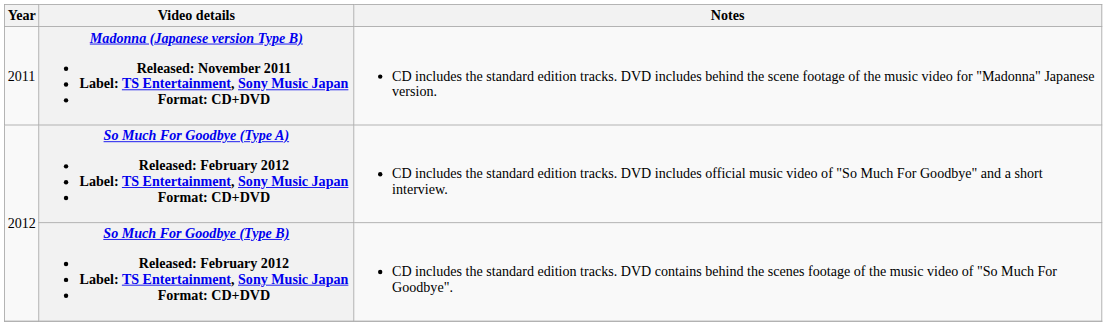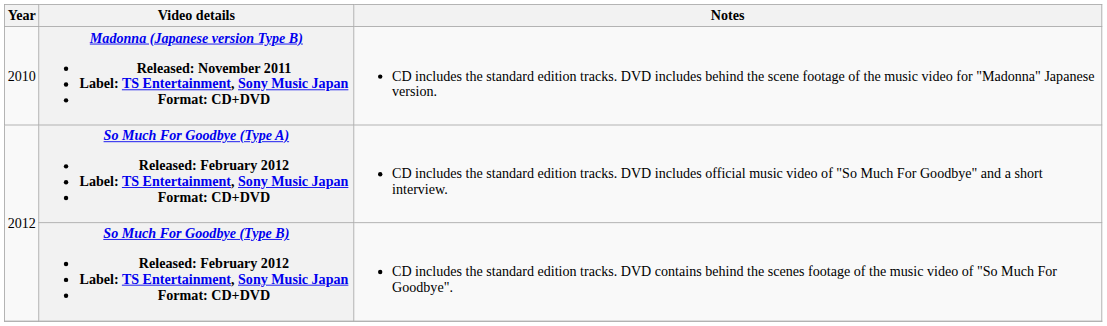(22, 75) 2011 -> (22, 75) 2010
